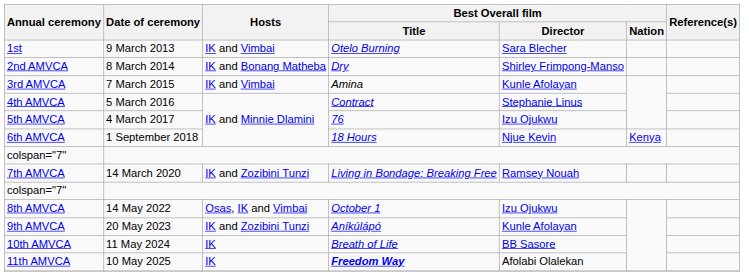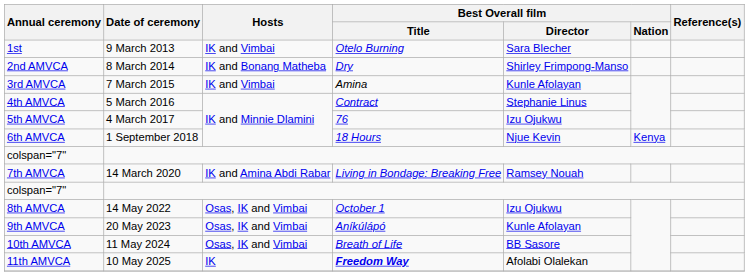(257, 173) IK and Zozibini Tunzi -> (268, 173) IK and Amina Abdi Rabar
(257, 226) IK and Zozibini Tunzi -> (256, 226) Osas, IK and Vimbai
(211, 244) IK -> (256, 244) Osas, IK and Vimbai
